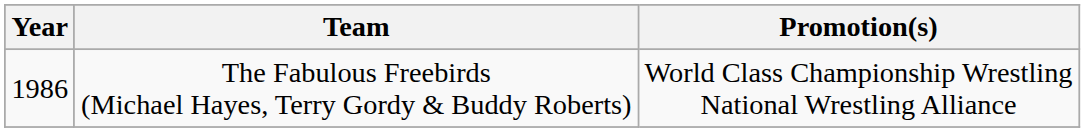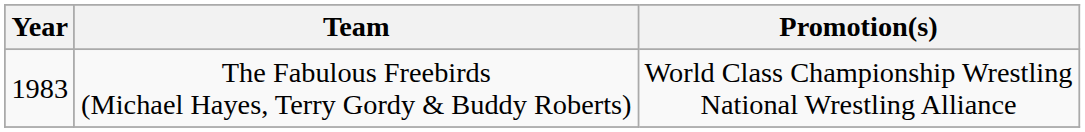(40, 87) 1986 -> (40, 87) 1983
